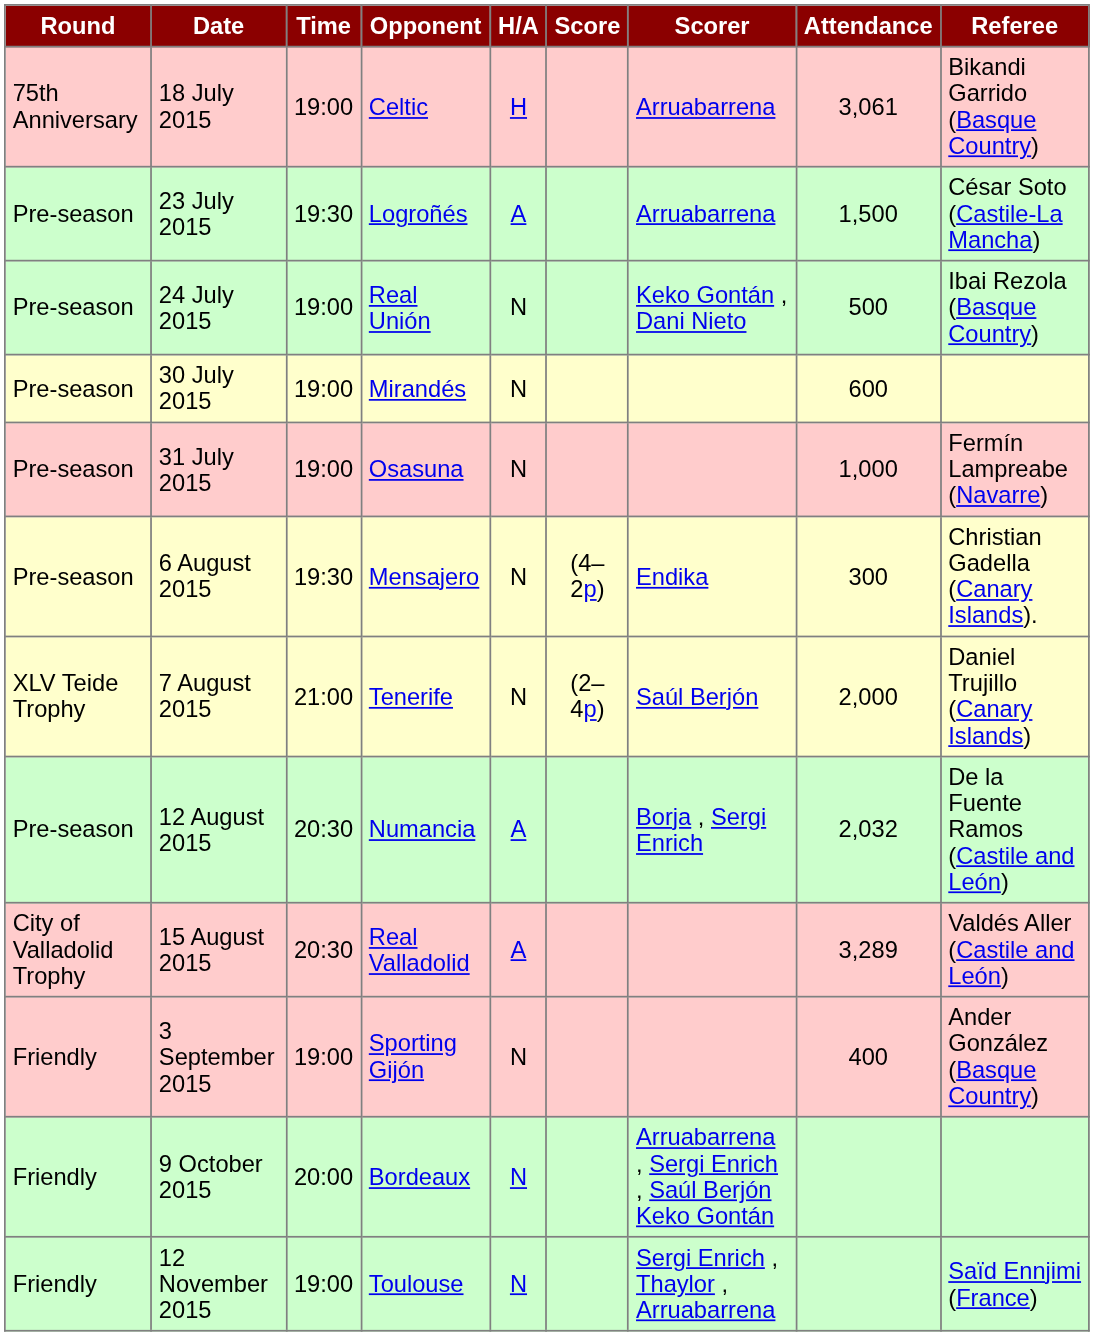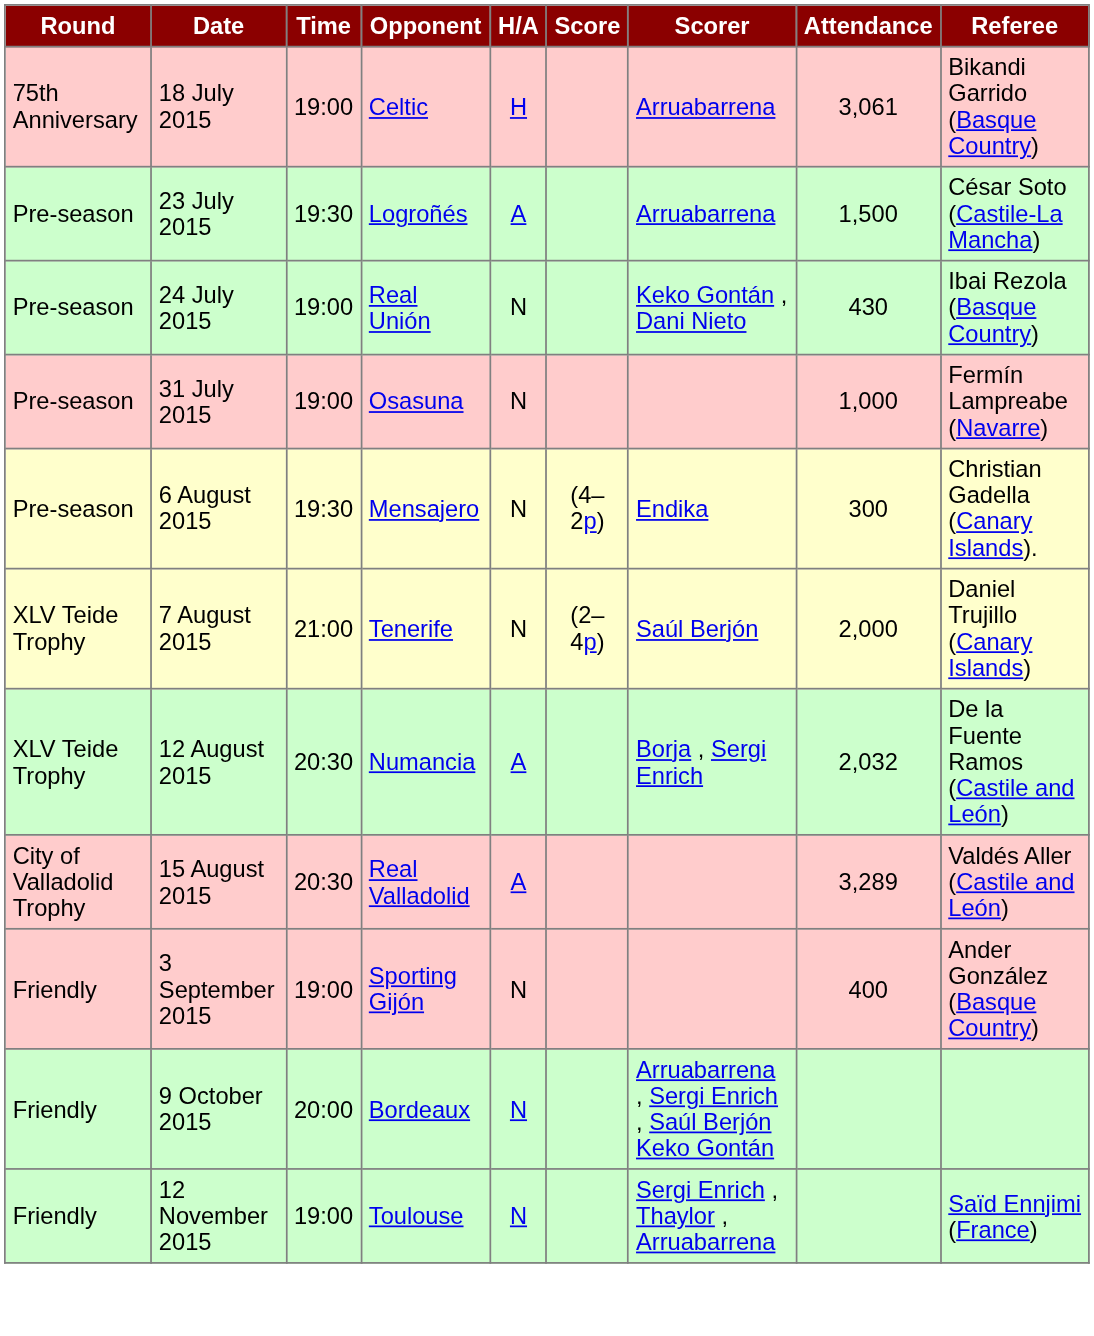(868, 308) 500 -> (868, 308) 430
- row: (196, 389)
(73, 830) Pre-season -> (66, 762) XLV Teide Trophy
